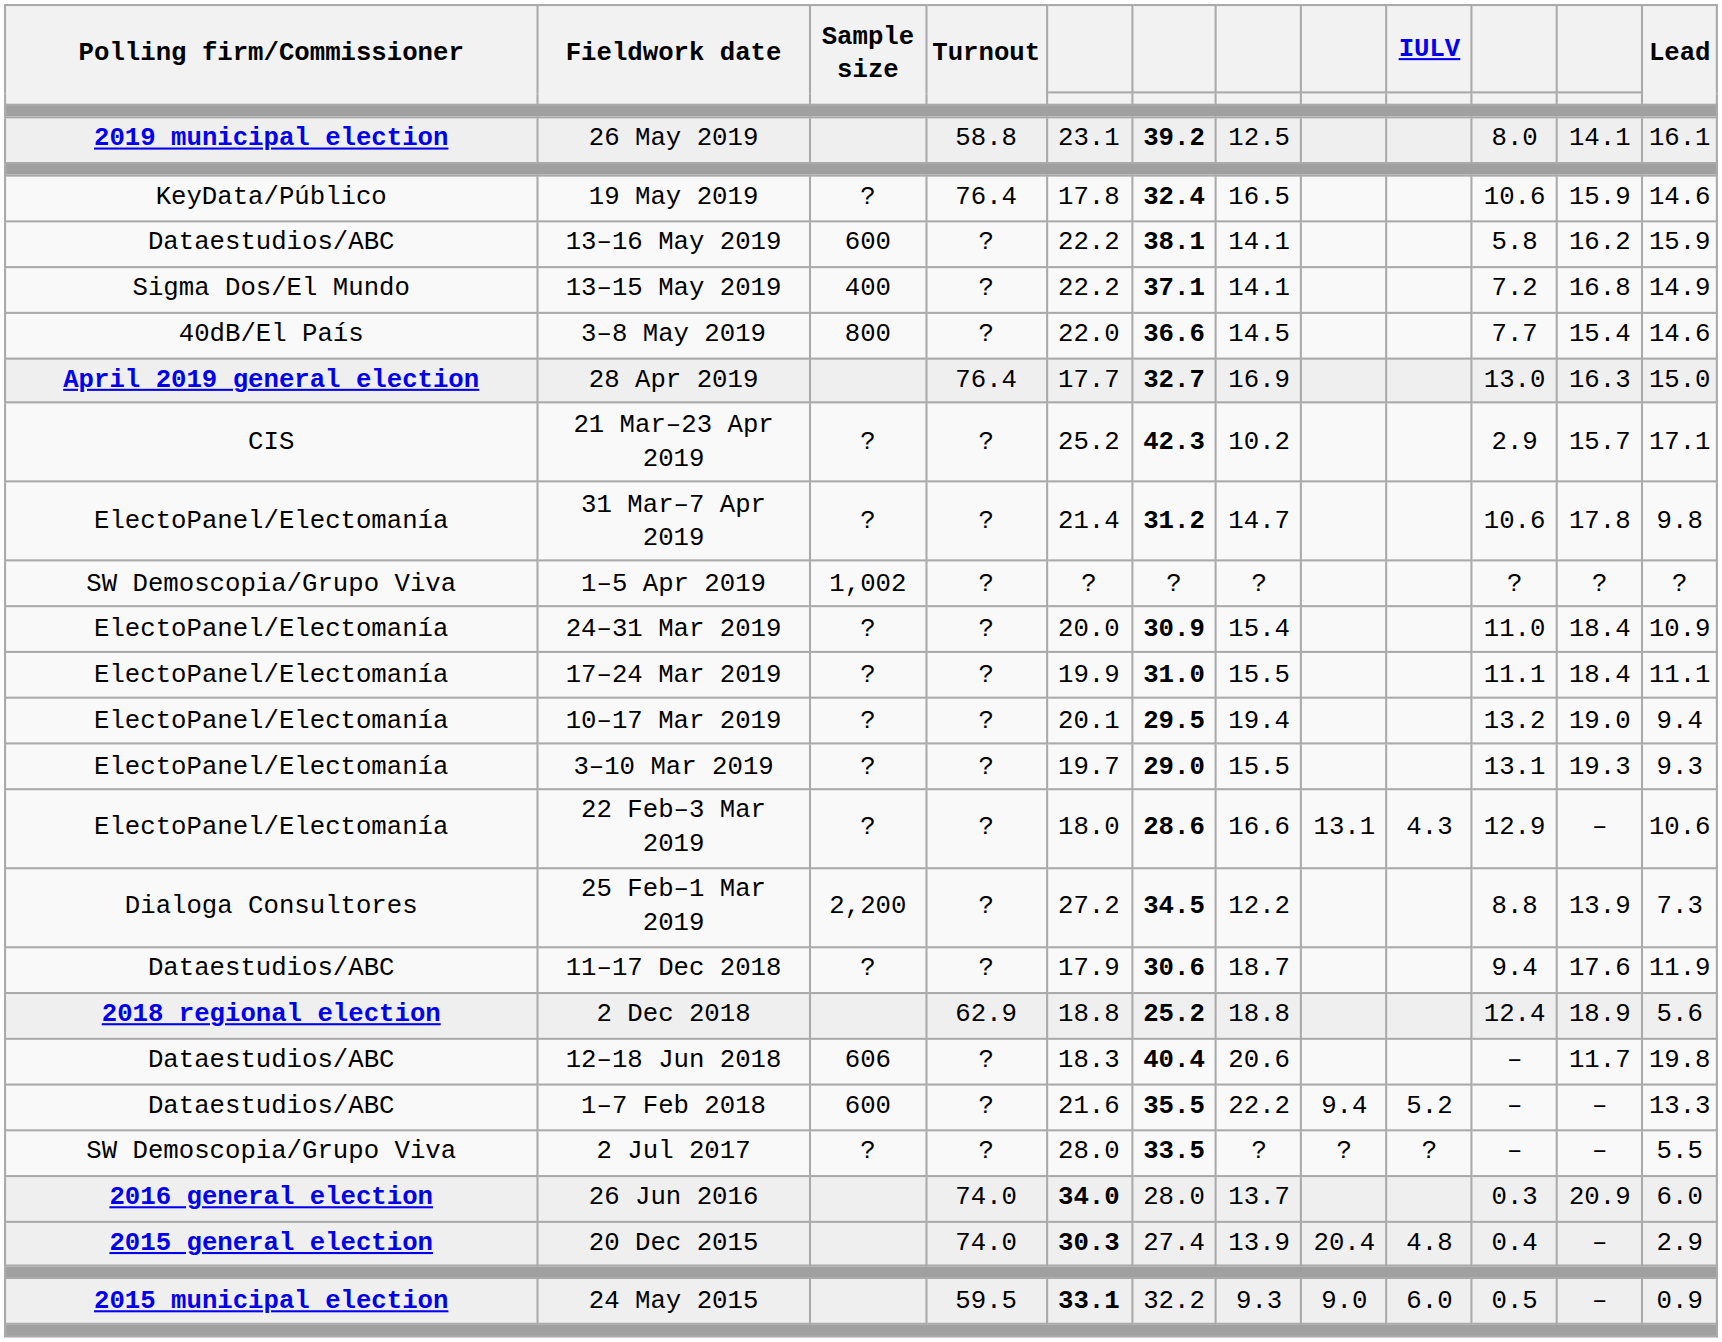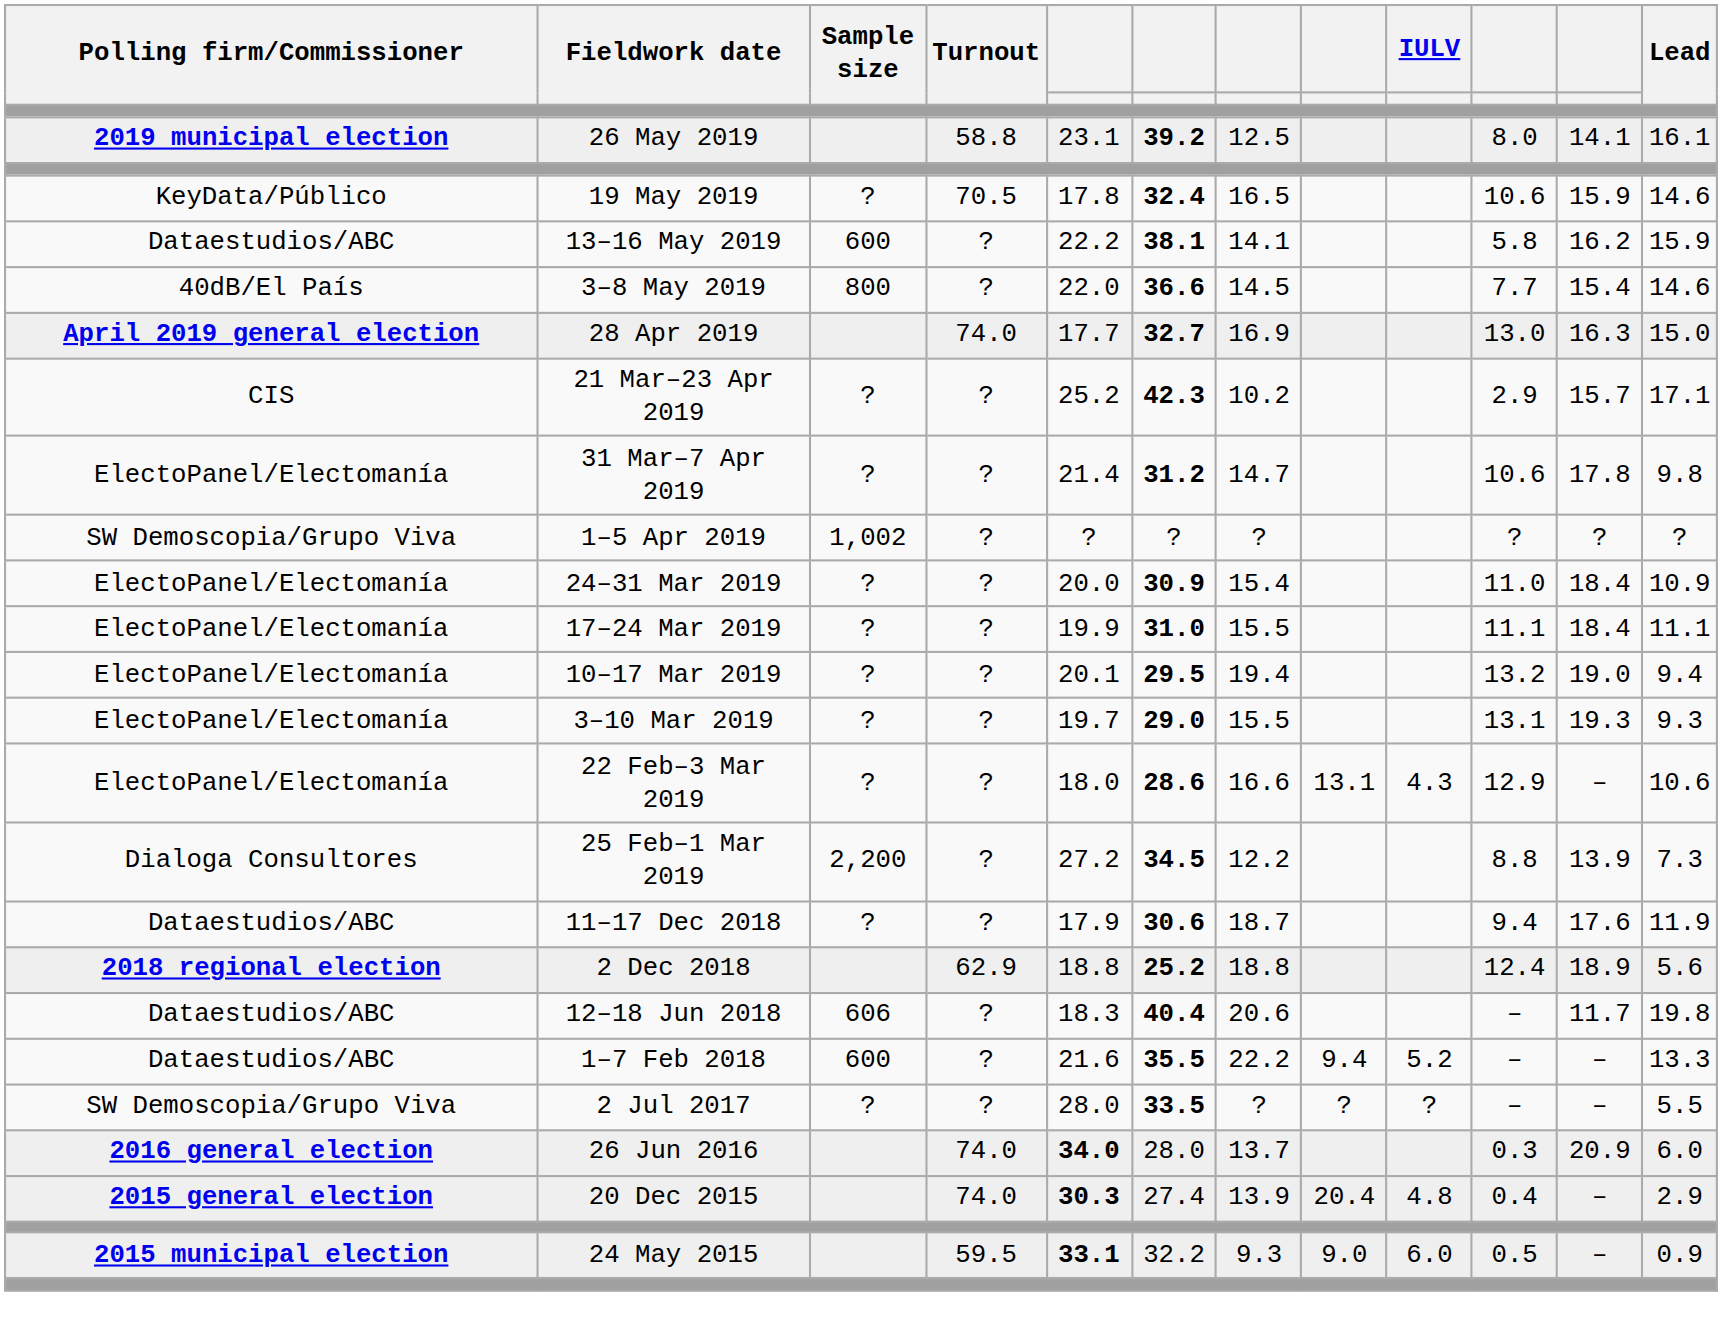(986, 198) 76.4 -> (986, 198) 70.5
- row: (271, 289)
(986, 381) 76.4 -> (986, 335) 74.0
